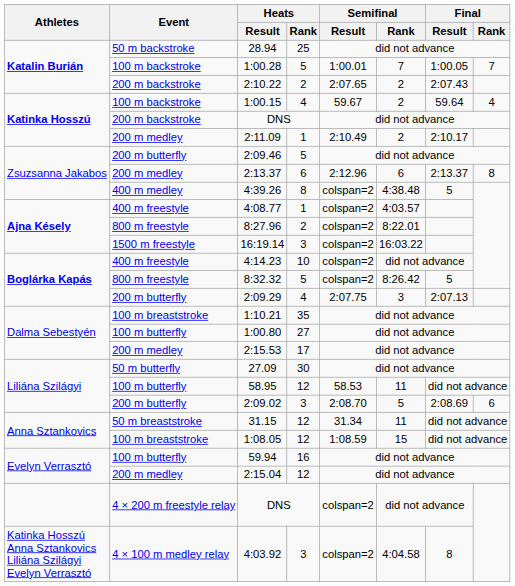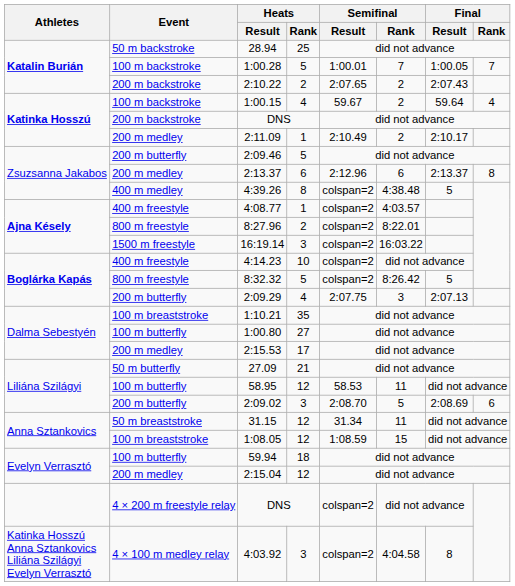(303, 369) 30 -> (303, 369) 21
(303, 457) 16 -> (303, 457) 18
